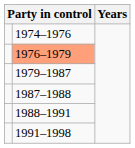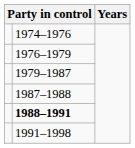(43, 53) lightsalmon background -> (43, 53) no background
(43, 113) normal -> (43, 113) bold
